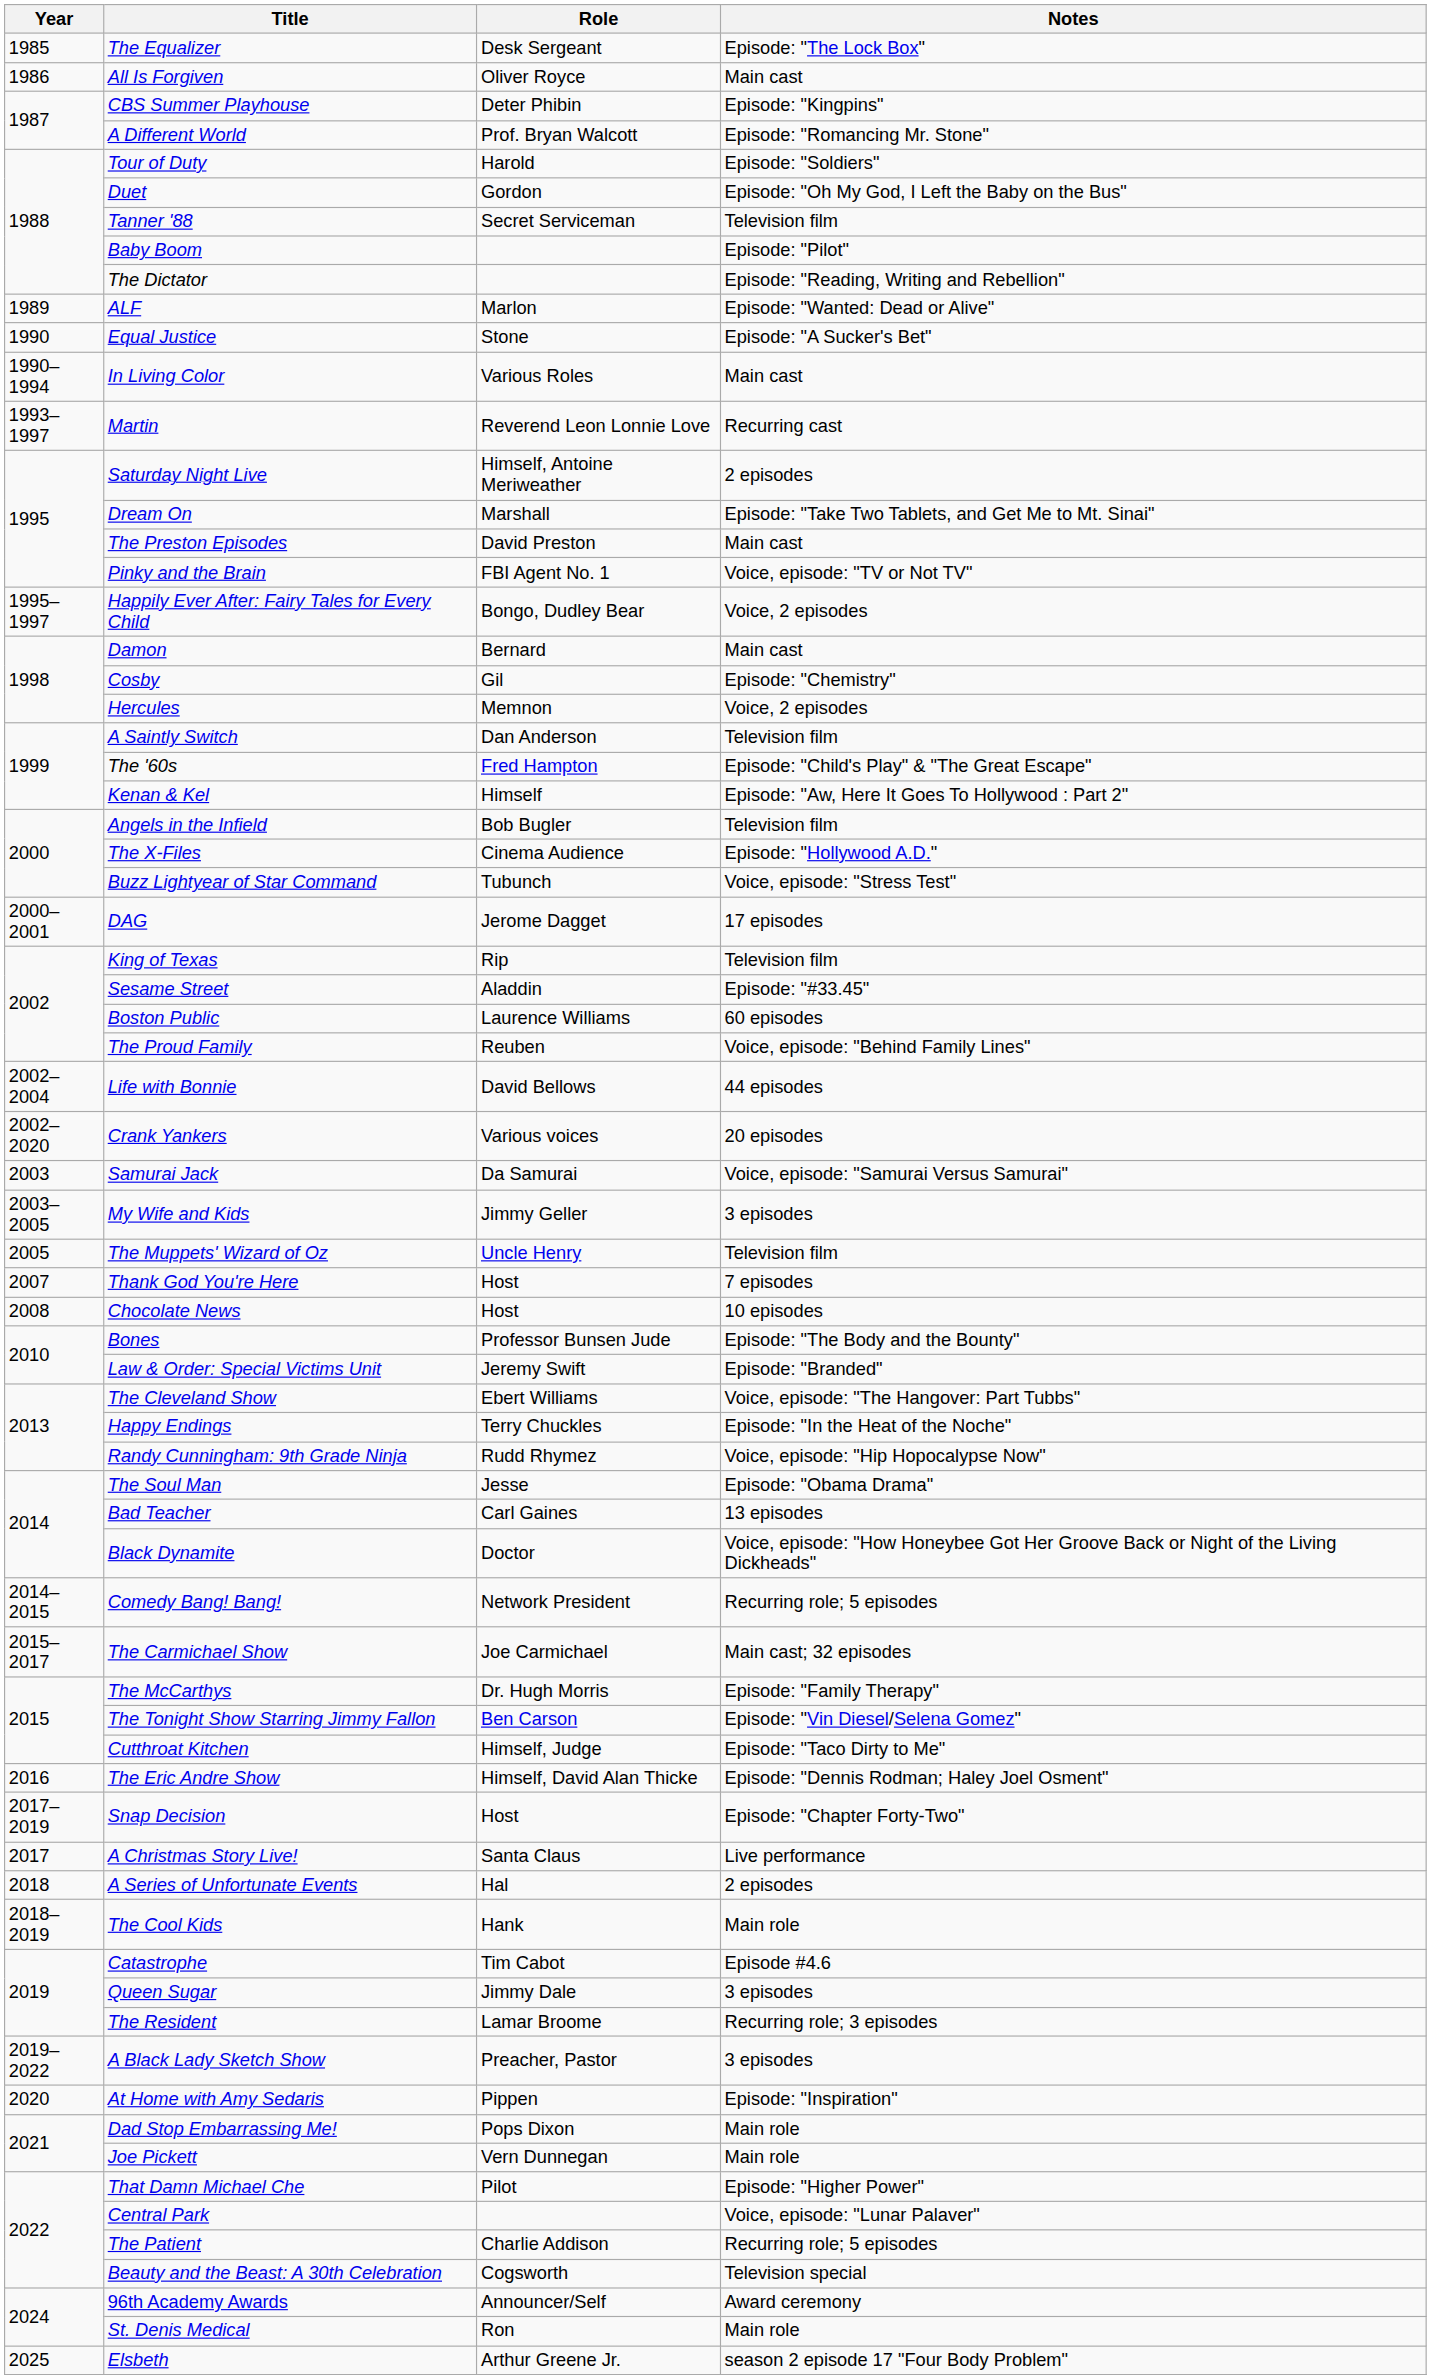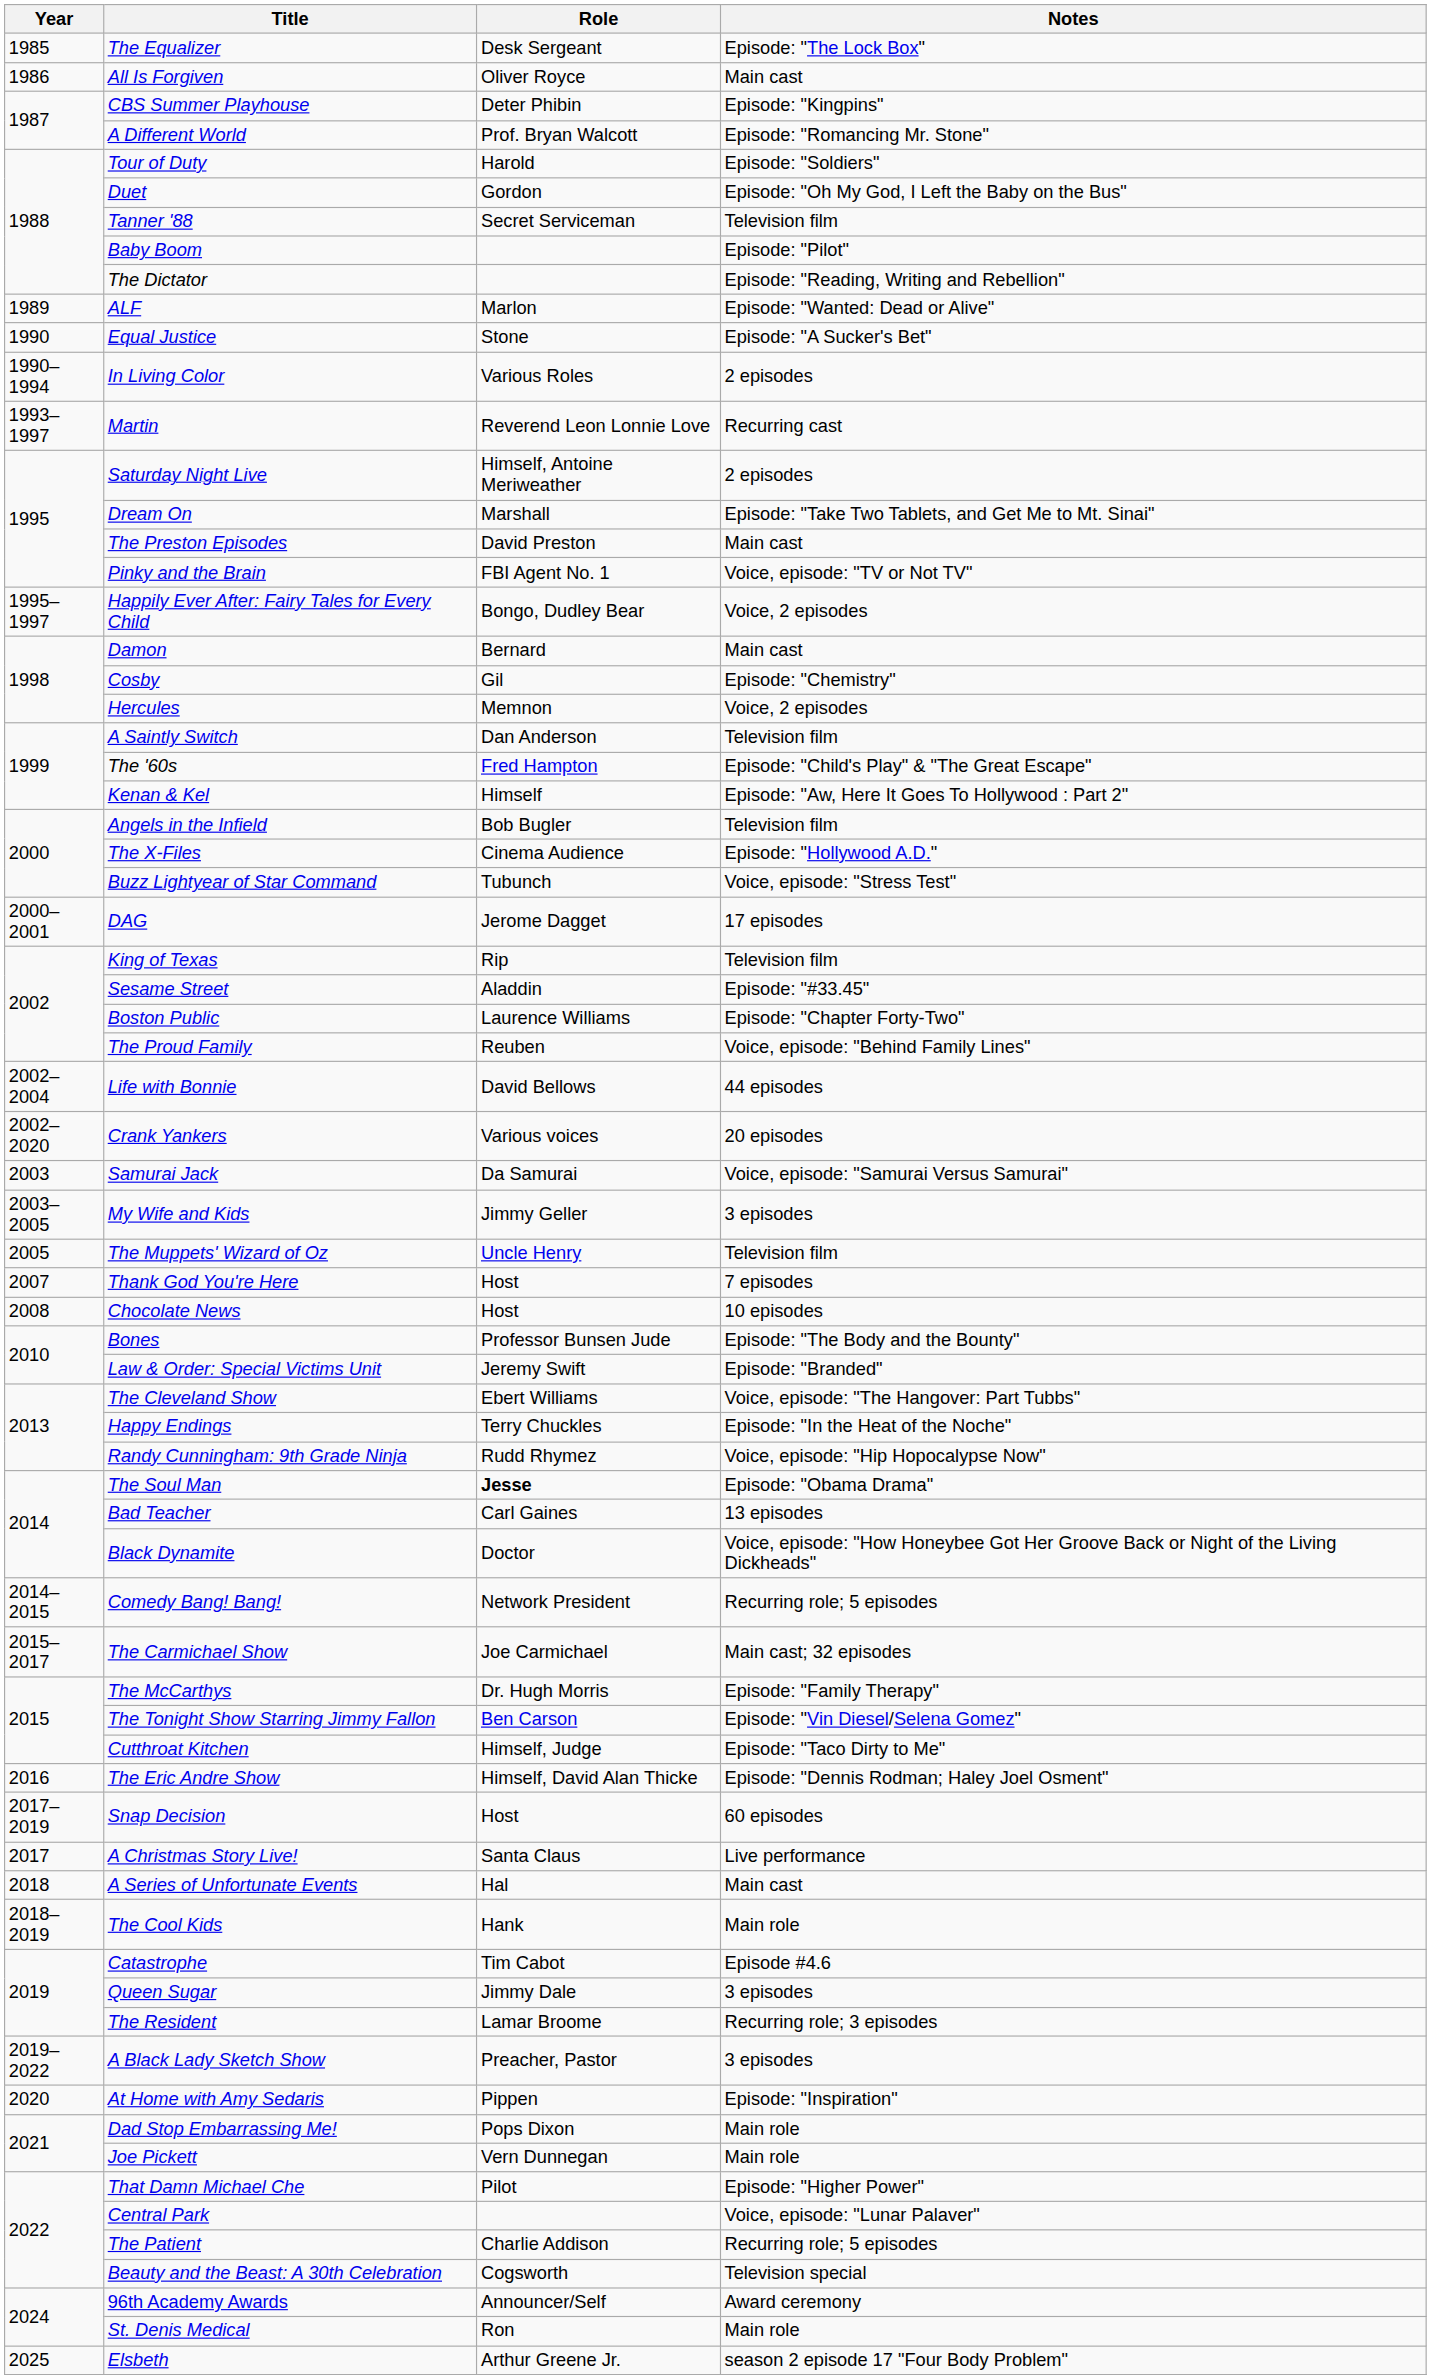(764, 376) Main cast -> (769, 376) 2 episodes
(774, 1018) 60 episodes -> (845, 1018) Episode: "Chapter Forty-Two"
(505, 1484) normal -> (506, 1484) bold
(845, 1817) Episode: "Chapter Forty-Two" -> (774, 1817) 60 episodes
(769, 1885) 2 episodes -> (764, 1885) Main cast
